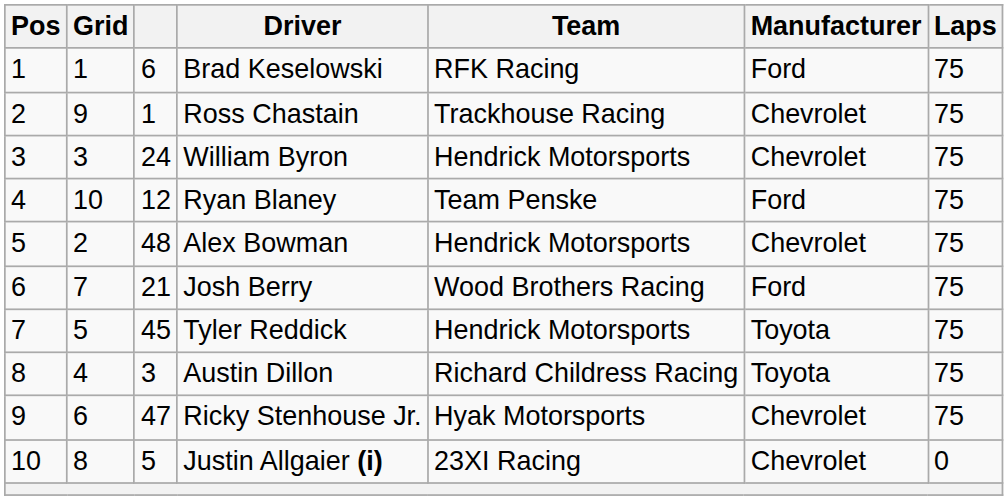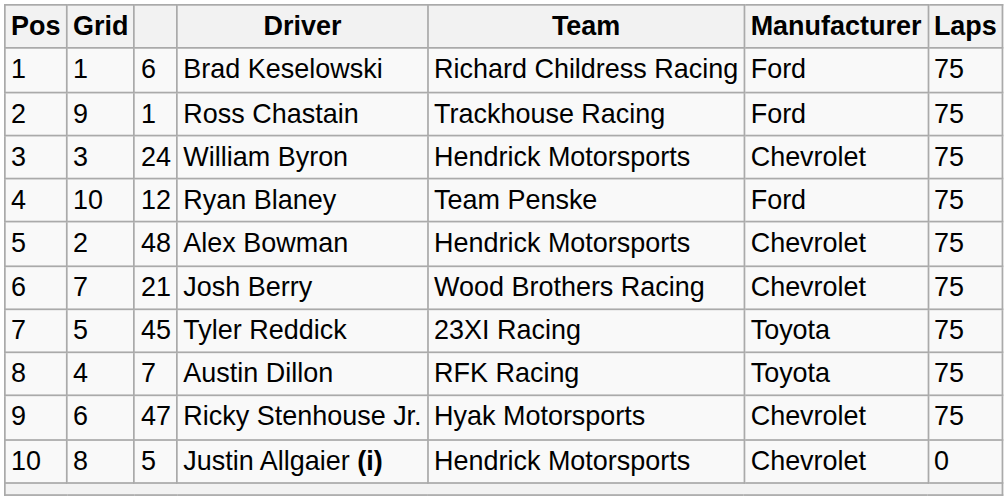(507, 69) RFK Racing -> (586, 69) Richard Childress Racing
(808, 112) Chevrolet -> (778, 112) Ford
(778, 286) Ford -> (808, 286) Chevrolet
(562, 329) Hendrick Motorsports -> (507, 329) 23XI Racing
(148, 373) 3 -> (148, 373) 7
(586, 373) Richard Childress Racing -> (507, 373) RFK Racing
(507, 460) 23XI Racing -> (562, 460) Hendrick Motorsports
